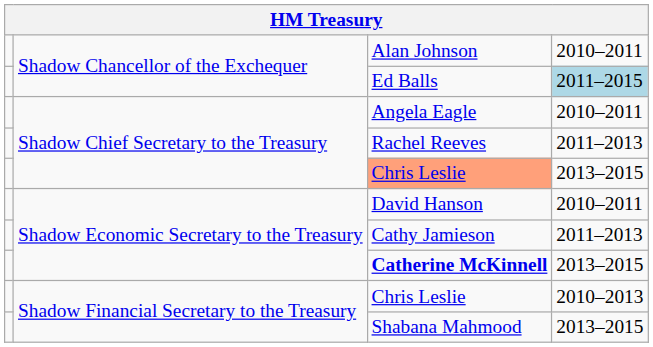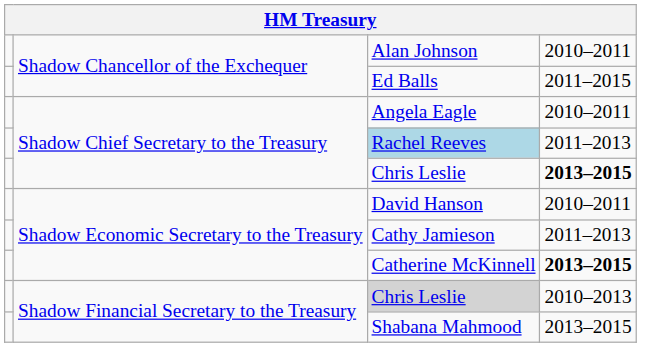(600, 81) lightblue background -> (588, 81) no background
(429, 142) no background -> (429, 142) lightblue background
(419, 173) lightsalmon background -> (419, 173) no background
(600, 173) normal -> (588, 173) bold
(459, 265) bold -> (454, 265) normal
(600, 265) normal -> (588, 265) bold
(419, 296) no background -> (419, 296) lightgrey background
